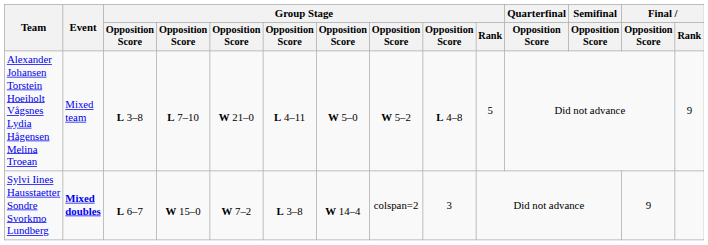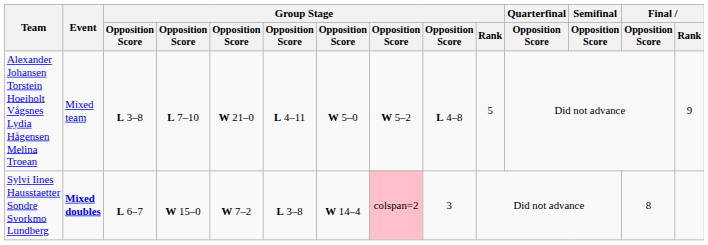(396, 205) no background -> (396, 205) pink background
(648, 205) 9 -> (648, 205) 8
